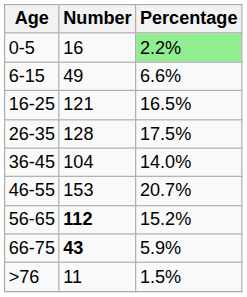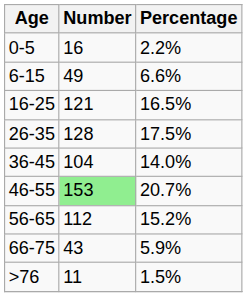(161, 47) lightgreen background -> (161, 47) no background
(78, 190) no background -> (78, 190) lightgreen background
(78, 219) bold -> (78, 219) normal
(73, 248) bold -> (73, 248) normal
